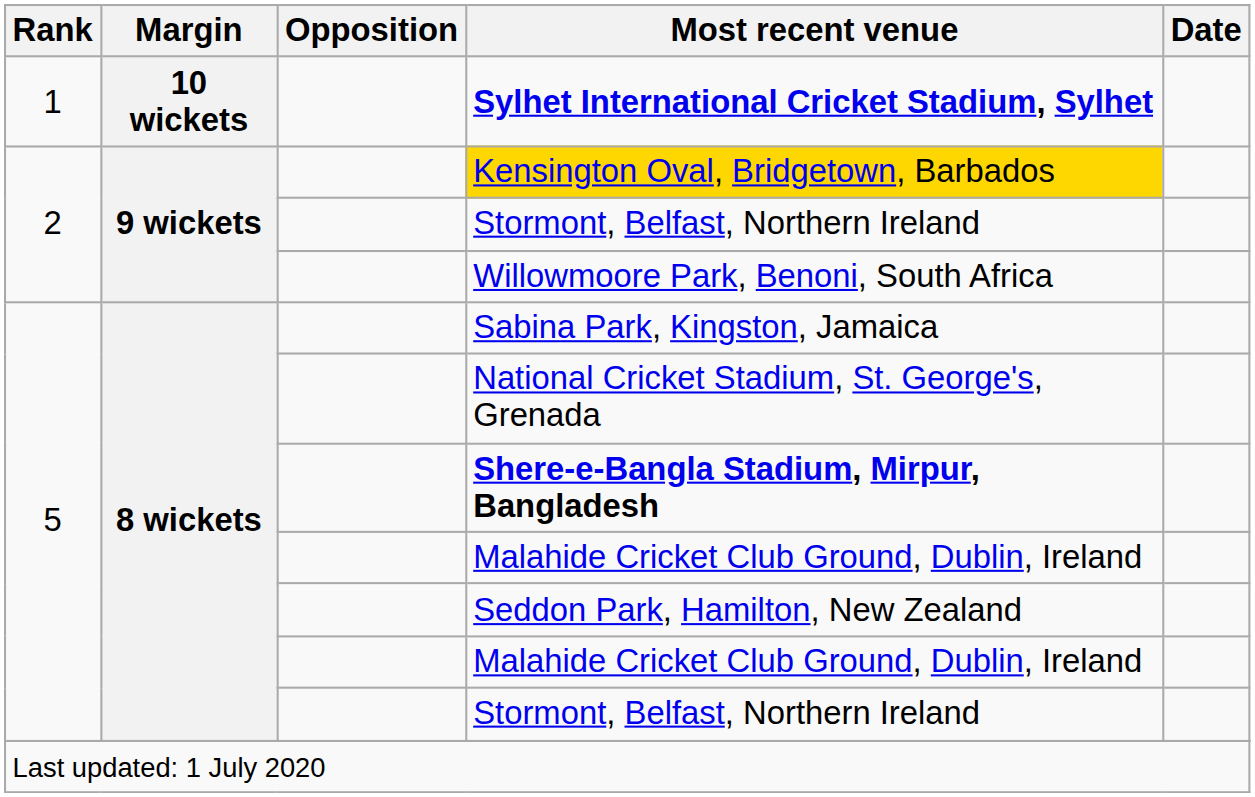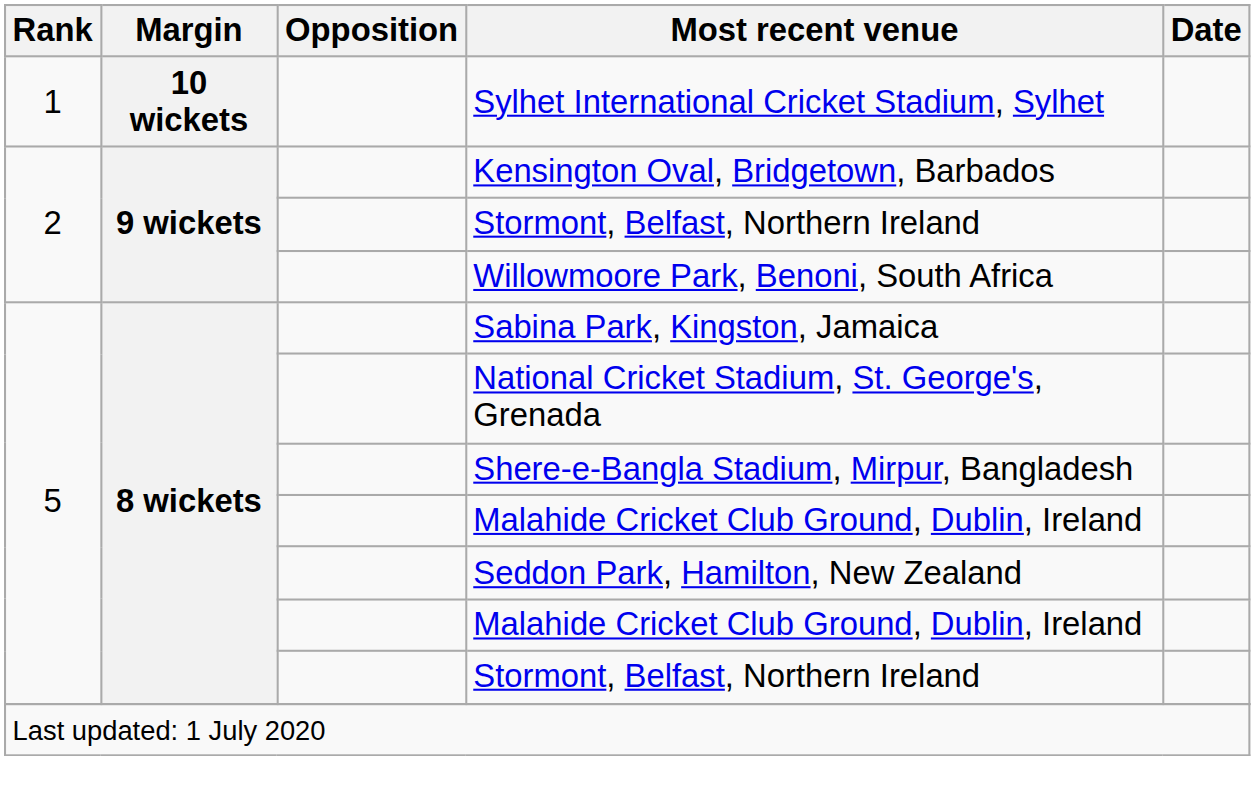(813, 100) bold -> (789, 100) normal
(764, 171) gold background -> (764, 171) no background
(727, 486) bold -> (803, 468) normal
